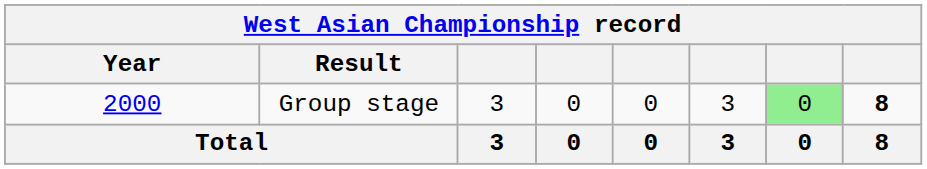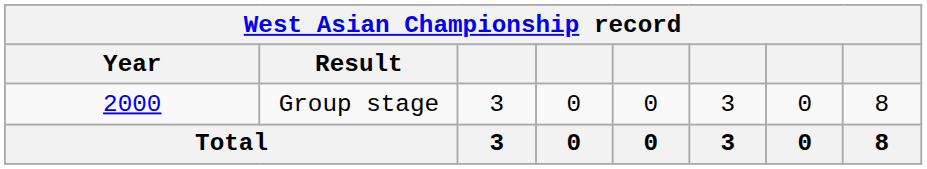(805, 104) lightgreen background -> (805, 104) no background
(882, 104) bold -> (882, 104) normal
